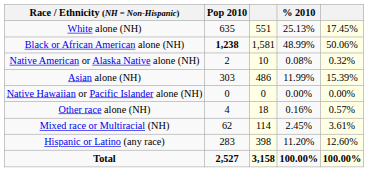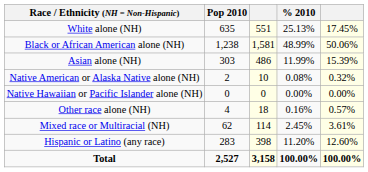(227, 45) bold -> (227, 45) normal
rows swapped: (104, 61) <-> (104, 77)
